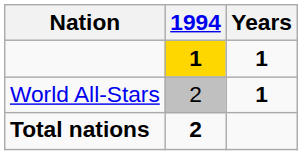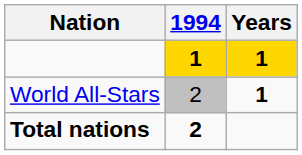(262, 58) no background -> (262, 58) gold background
